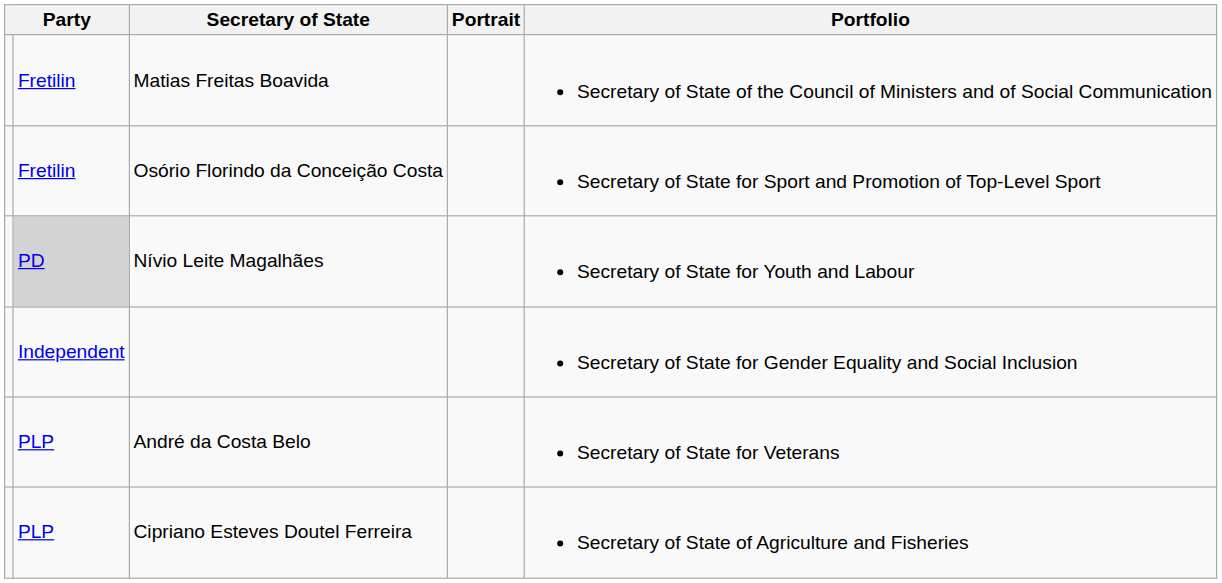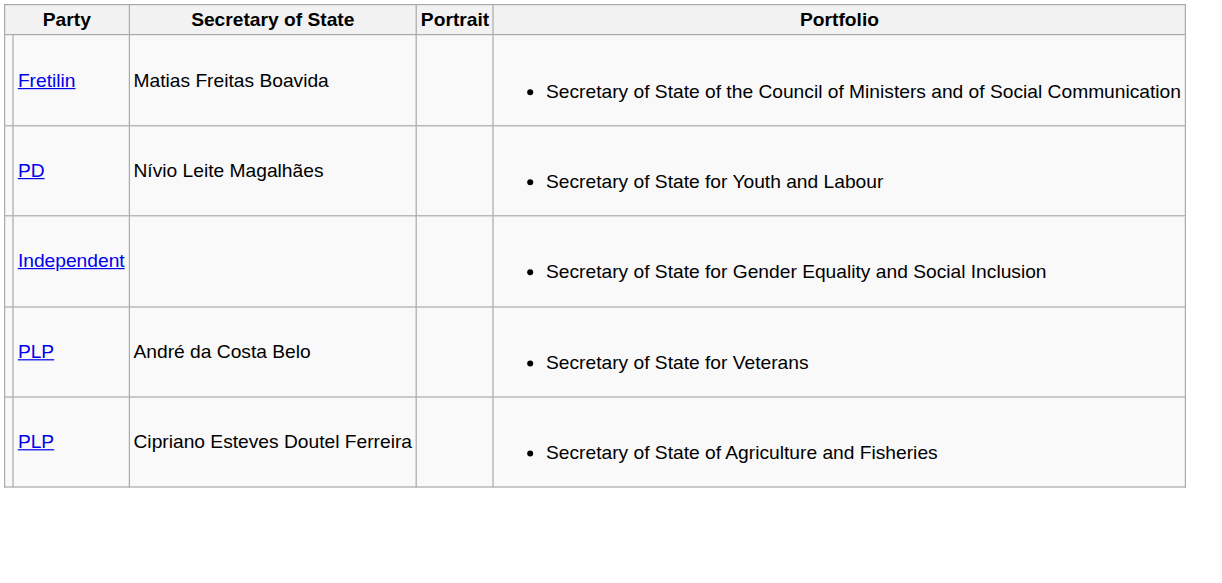- row: (288, 170)
(31, 261) lightgrey background -> (31, 170) no background
